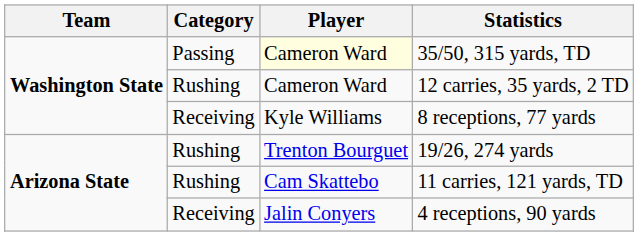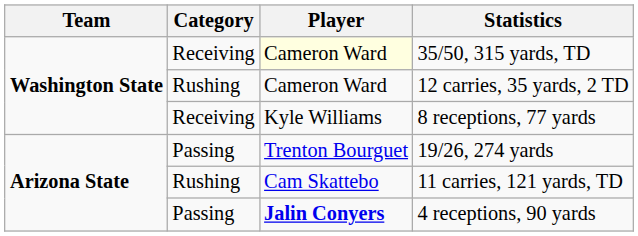(203, 53) Passing -> (214, 53) Receiving
(206, 149) Rushing -> (203, 149) Passing
(214, 214) Receiving -> (203, 214) Passing
(320, 214) normal -> (324, 214) bold
